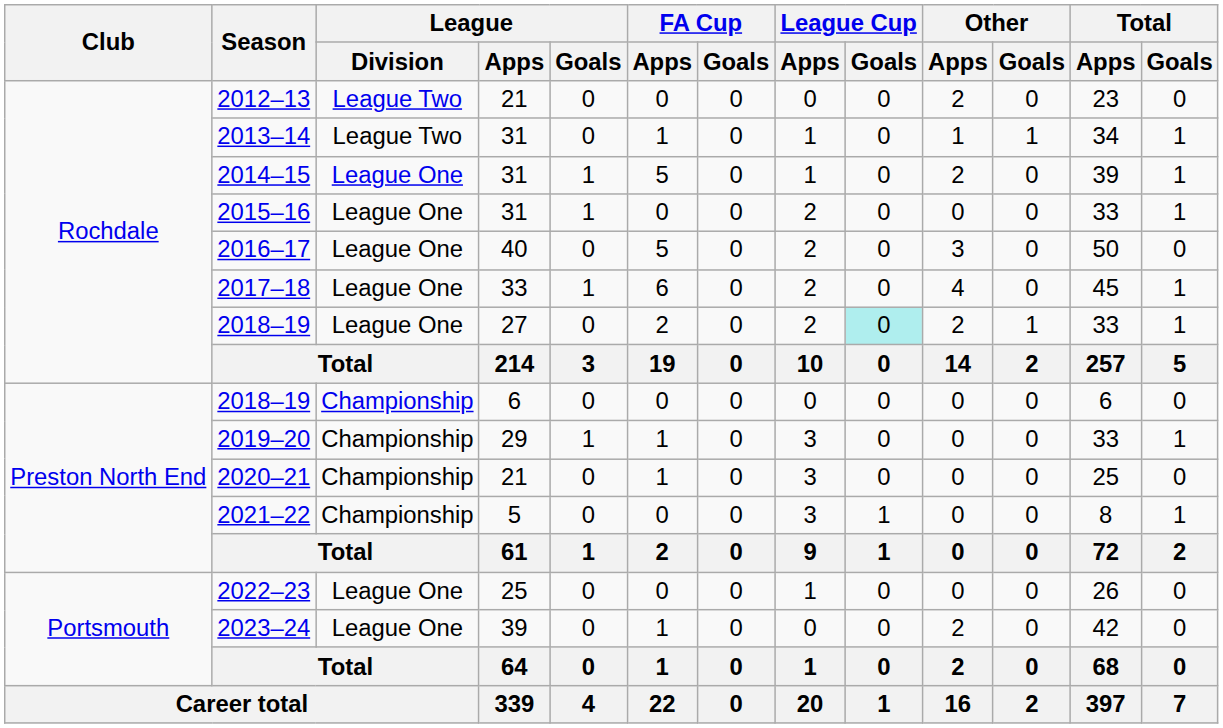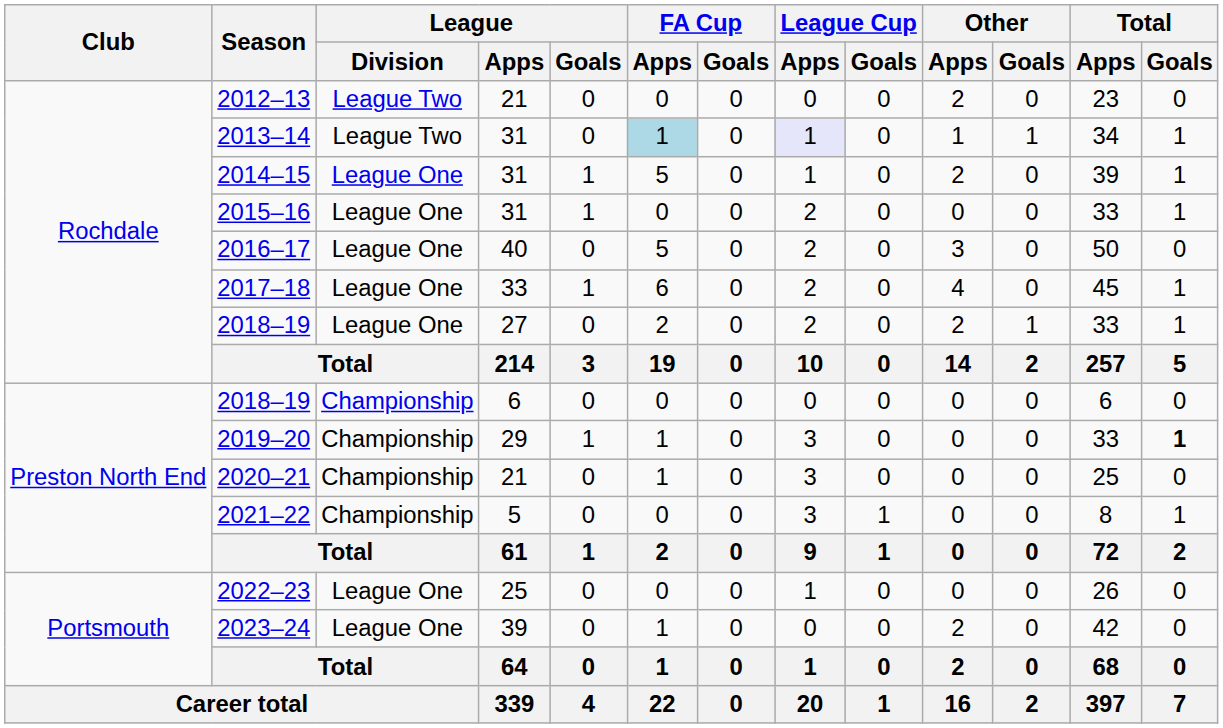(662, 136) no background -> (662, 136) lightblue background
(810, 136) no background -> (810, 136) lavender background
(884, 325) paleturquoise background -> (884, 325) no background
(1180, 439) normal -> (1180, 439) bold
